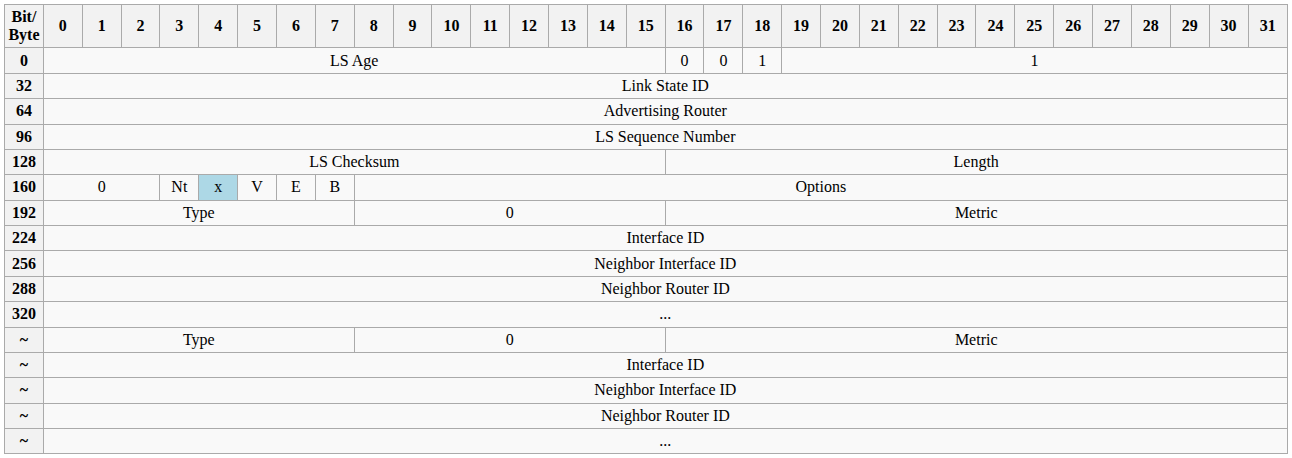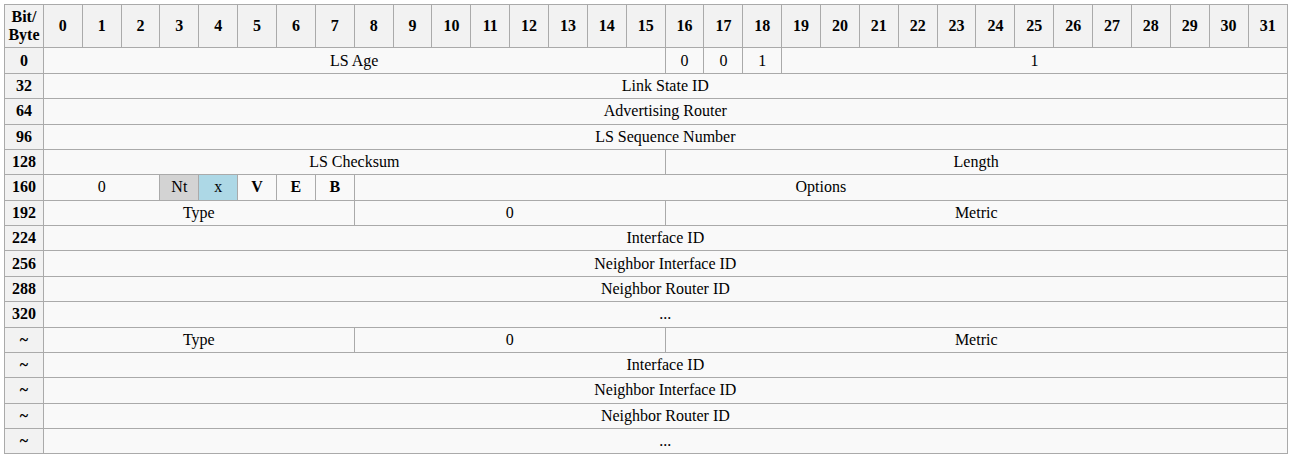(179, 187) no background -> (179, 187) lightgrey background
(257, 187) normal -> (257, 187) bold
(296, 187) normal -> (296, 187) bold
(335, 187) normal -> (335, 187) bold
